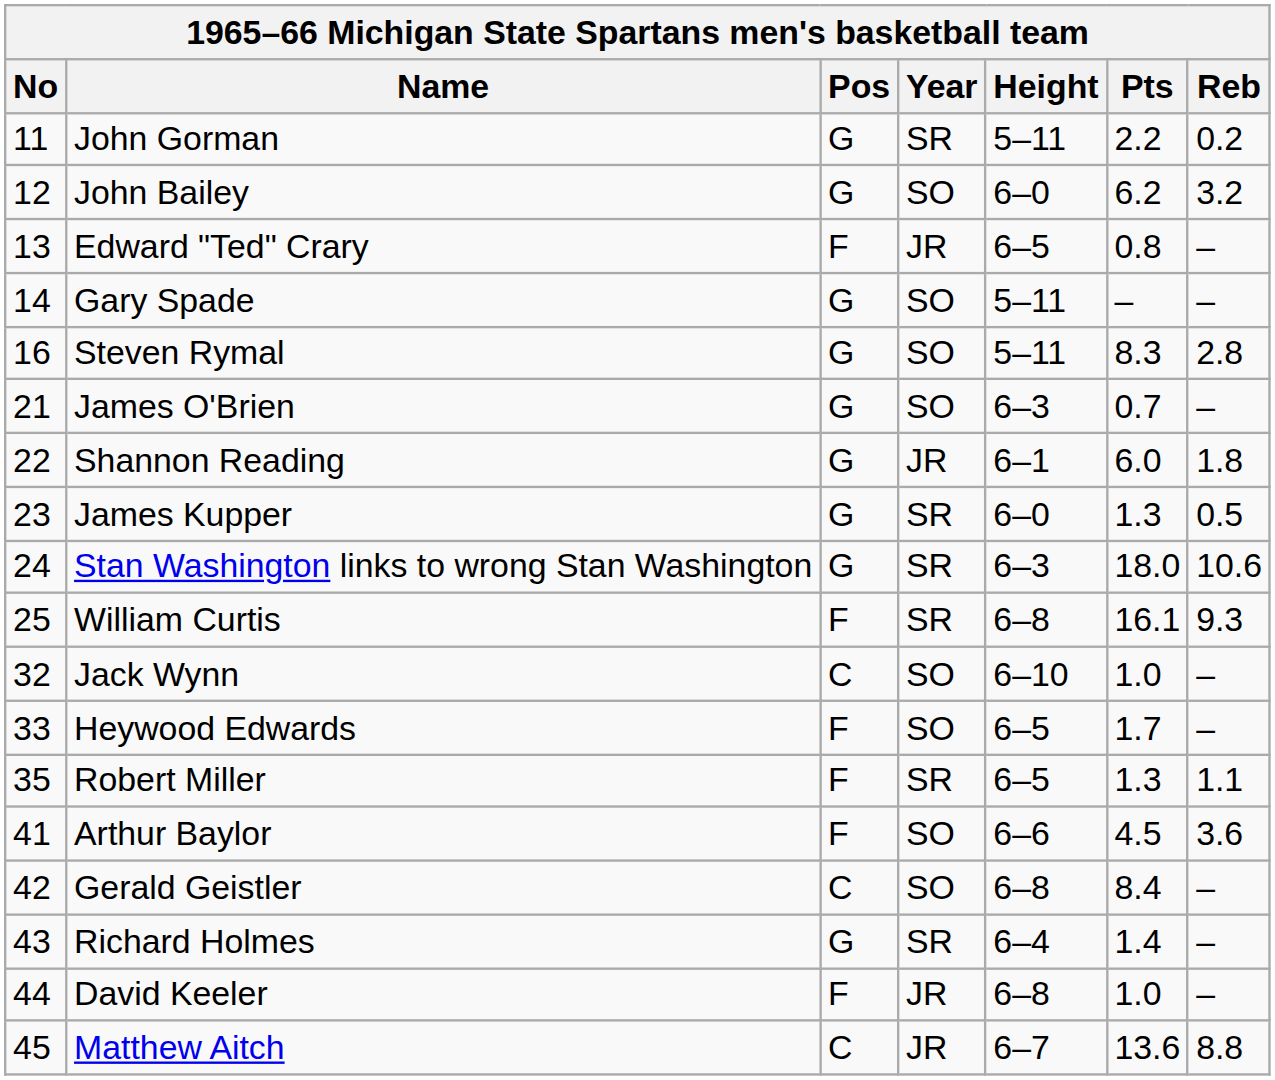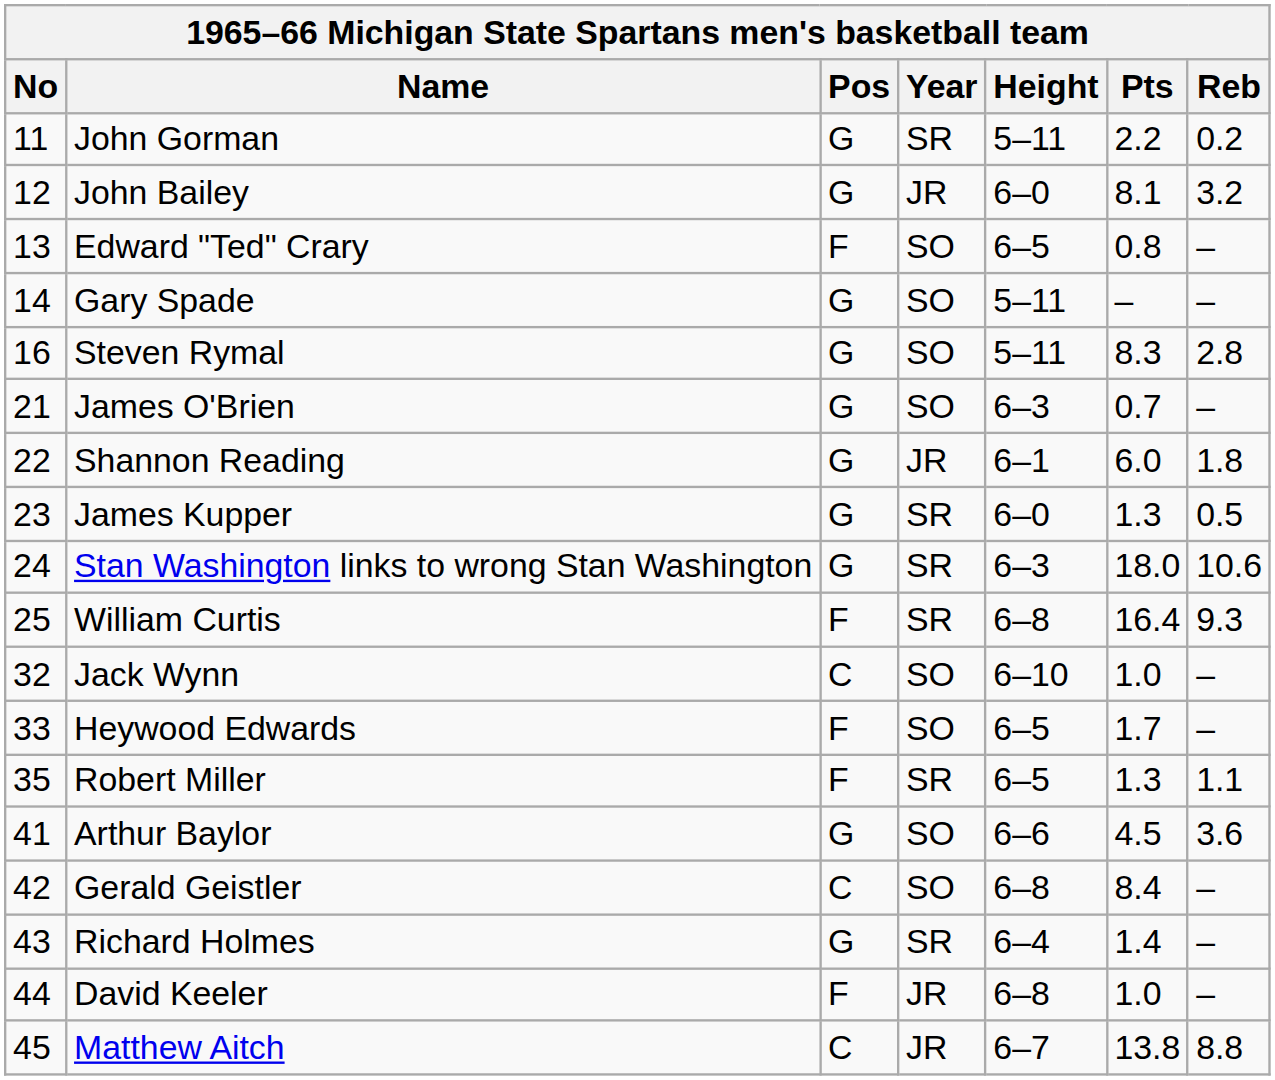(930, 193) SO -> (927, 193) JR
(1138, 193) 6.2 -> (1138, 193) 8.1
(927, 246) JR -> (930, 246) SO
(1147, 620) 16.1 -> (1147, 620) 16.4
(838, 834) F -> (841, 834) G
(1147, 1048) 13.6 -> (1147, 1048) 13.8
